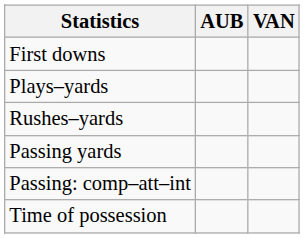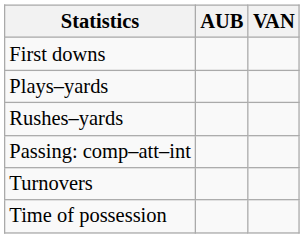- row: (65, 151)
+ row: (51, 183)
